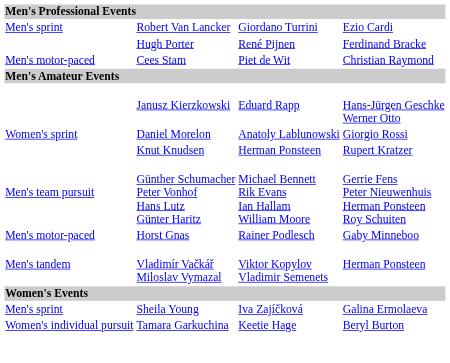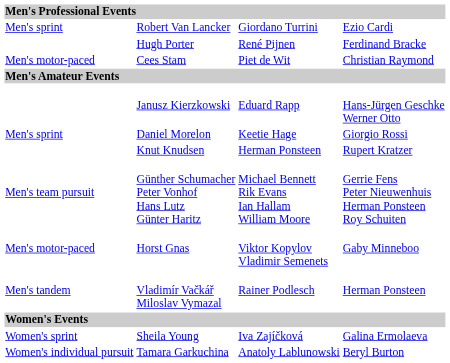(41, 134) Women's sprint -> (34, 134) Men's sprint
(289, 134) Anatoly Lablunowski -> (267, 134) Keetie Hage
(276, 235) Rainer Podlesch -> (283, 254) Viktor Kopylov Vladimir Semenets
(283, 271) Viktor Kopylov Vladimir Semenets -> (276, 290) Rainer Podlesch
(34, 309) Men's sprint -> (41, 336) Women's sprint
(267, 325) Keetie Hage -> (289, 352) Anatoly Lablunowski
